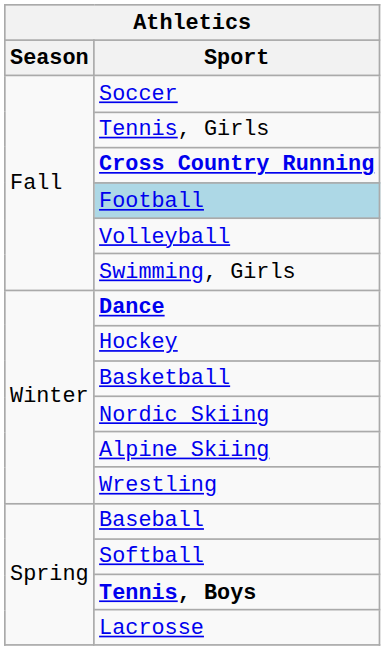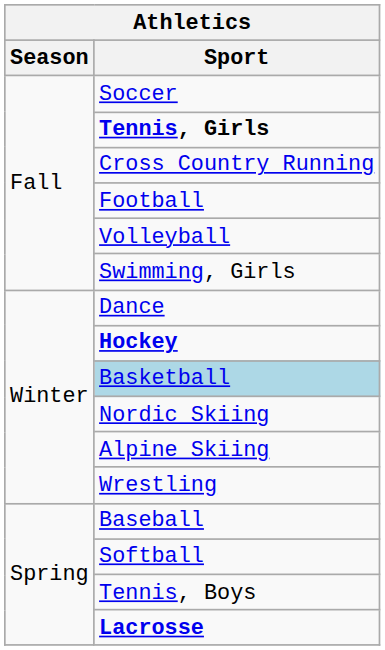(184, 129) normal -> (184, 129) bold
(237, 165) bold -> (237, 165) normal
(152, 201) lightblue background -> (152, 201) no background
(132, 307) bold -> (132, 307) normal
(138, 343) normal -> (138, 343) bold
(165, 379) no background -> (165, 379) lightblue background
(178, 592) bold -> (178, 592) normal
(152, 628) normal -> (152, 628) bold
